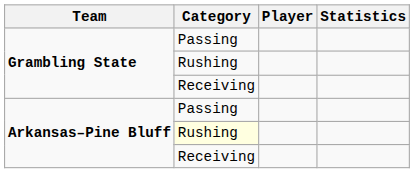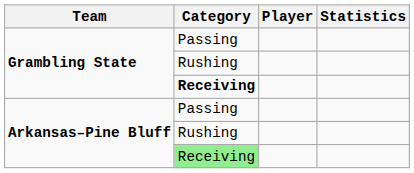(216, 86) normal -> (216, 86) bold
(208, 133) lightyellow background -> (208, 133) no background
(216, 156) no background -> (216, 156) lightgreen background
